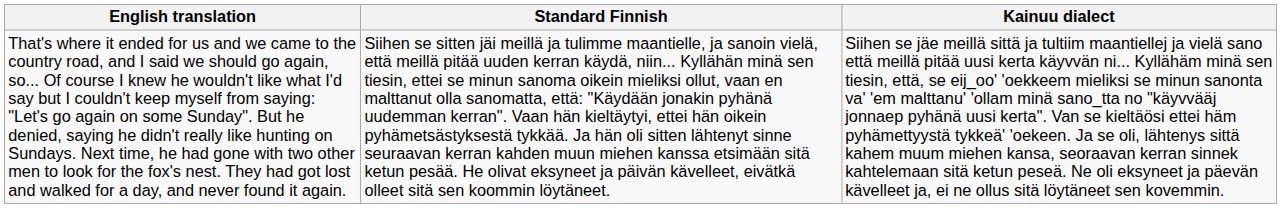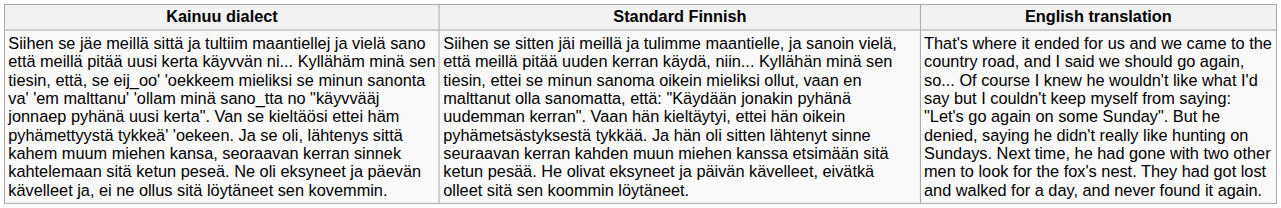columns swapped: (1059, 17) <-> (183, 17)
